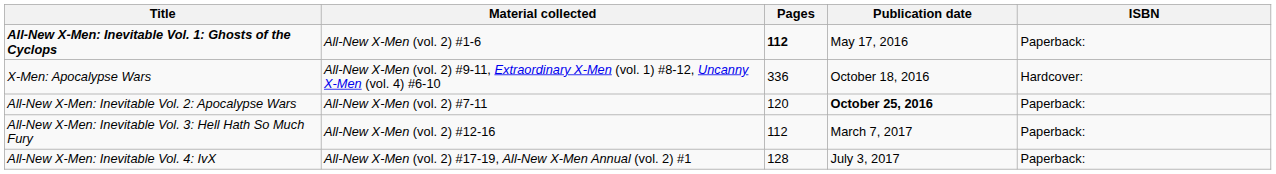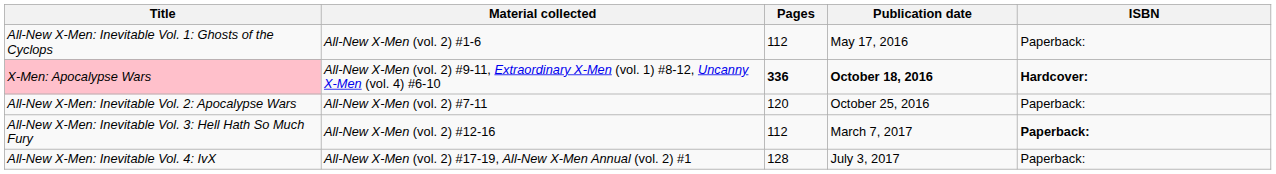(149, 42) bold -> (141, 42) normal
(778, 42) bold -> (777, 42) normal
(79, 76) no background -> (79, 76) pink background
(778, 76) normal -> (778, 76) bold
(880, 76) normal -> (882, 76) bold
(1052, 76) normal -> (1054, 76) bold
(882, 104) bold -> (880, 104) normal
(1053, 131) normal -> (1055, 131) bold
